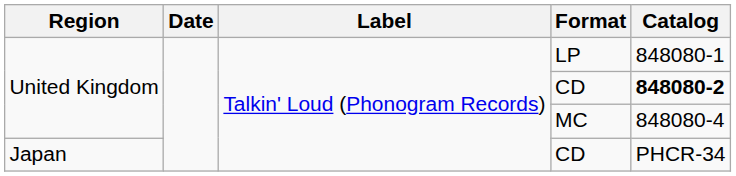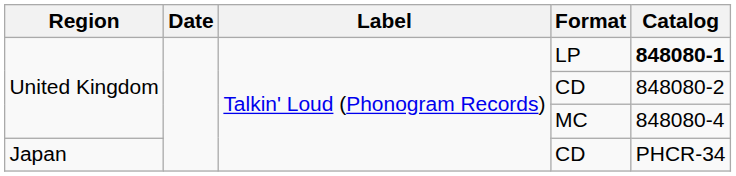(680, 54) normal -> (680, 54) bold
(680, 87) bold -> (680, 87) normal
